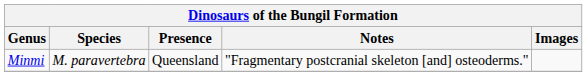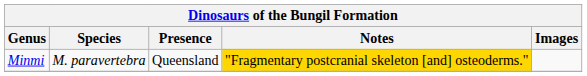(377, 60) no background -> (377, 60) gold background
